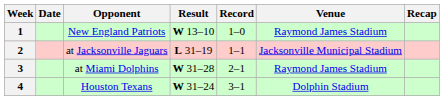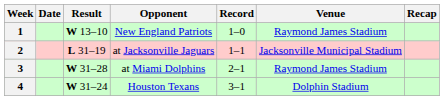columns swapped: (117, 13) <-> (193, 13)
